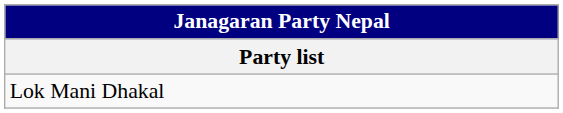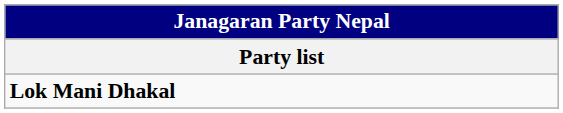(87, 90) normal -> (93, 90) bold
